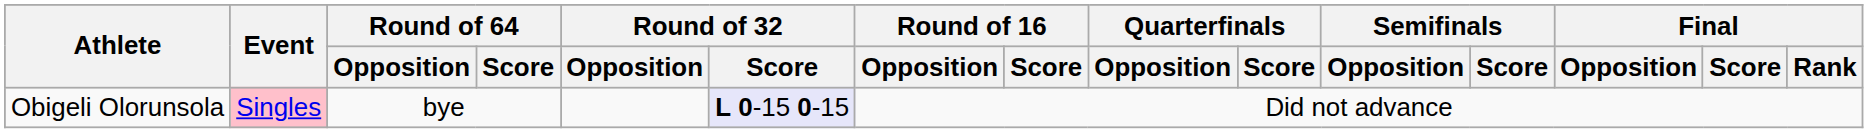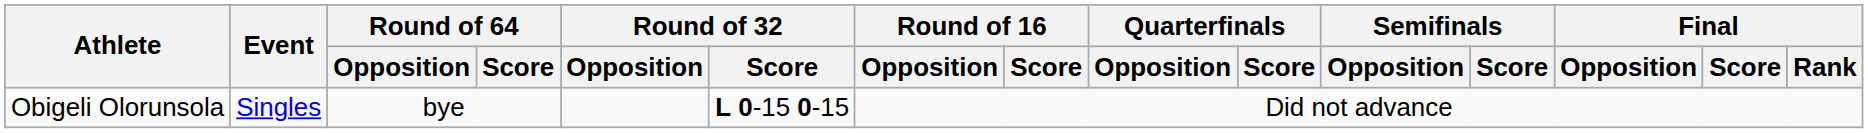(279, 108) pink background -> (279, 108) no background
(782, 108) lavender background -> (782, 108) no background
